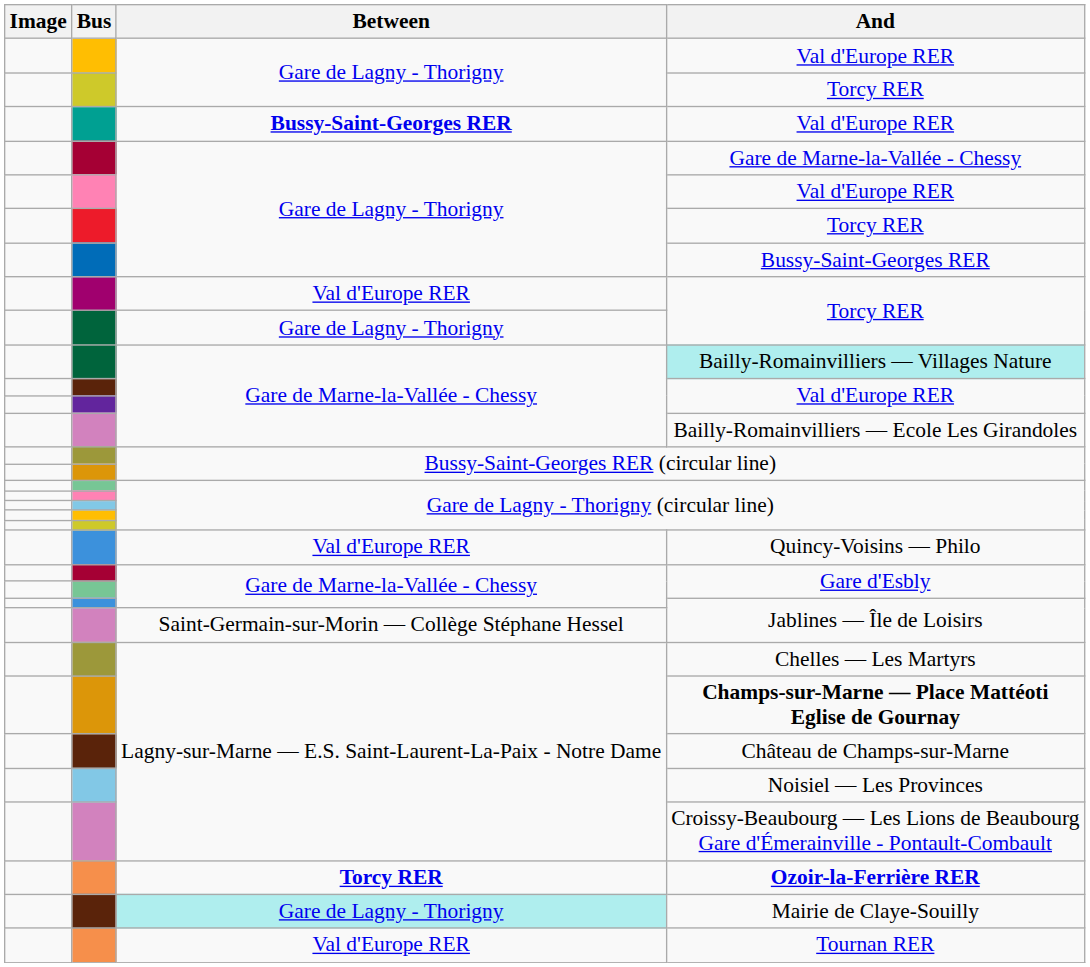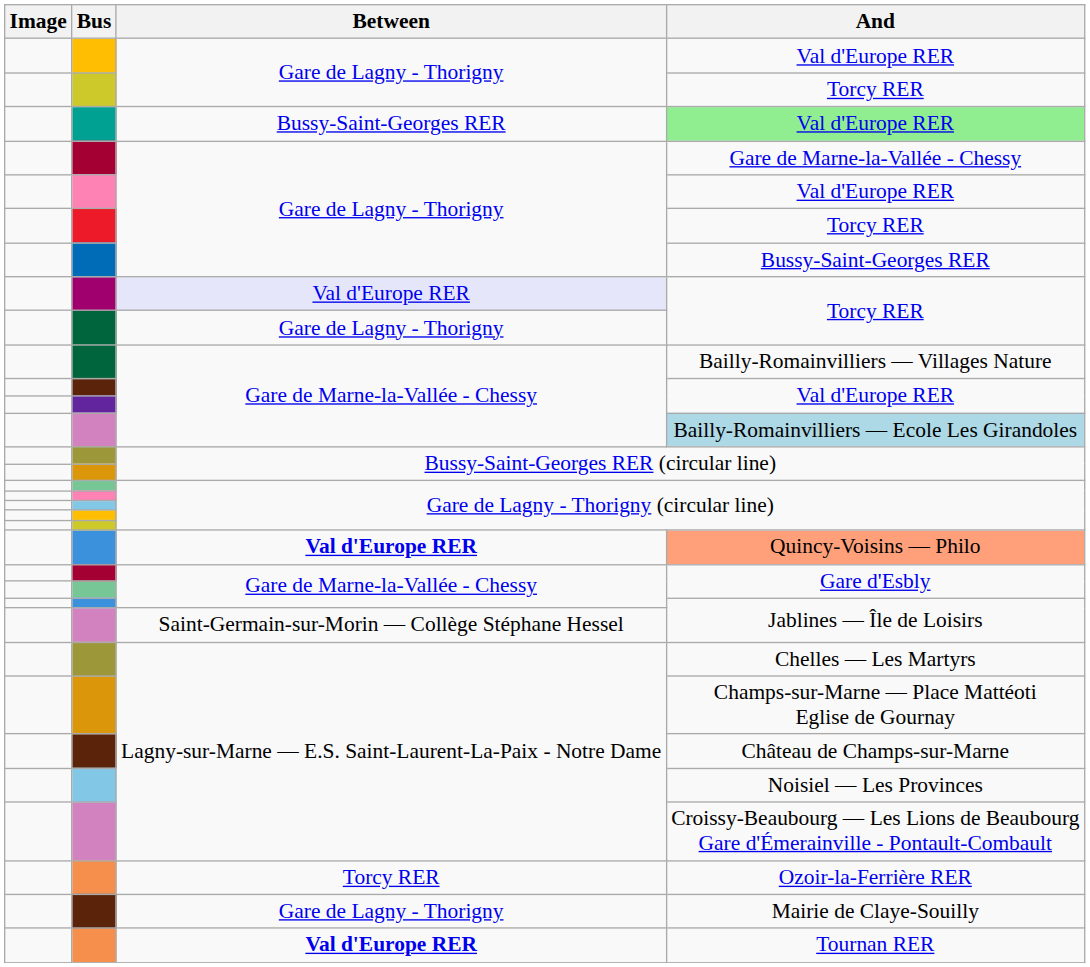(391, 123) bold -> (391, 123) normal
(875, 123) no background -> (875, 123) lightgreen background
(391, 293) no background -> (391, 293) lavender background
(875, 361) paleturquoise background -> (875, 361) no background
(875, 429) no background -> (875, 429) lightblue background
(391, 546) normal -> (391, 546) bold
(875, 546) no background -> (875, 546) lightsalmon background
(875, 704) bold -> (875, 704) normal
(391, 877) bold -> (391, 877) normal
(875, 877) bold -> (875, 877) normal
(391, 911) paleturquoise background -> (391, 911) no background
(391, 945) normal -> (391, 945) bold
